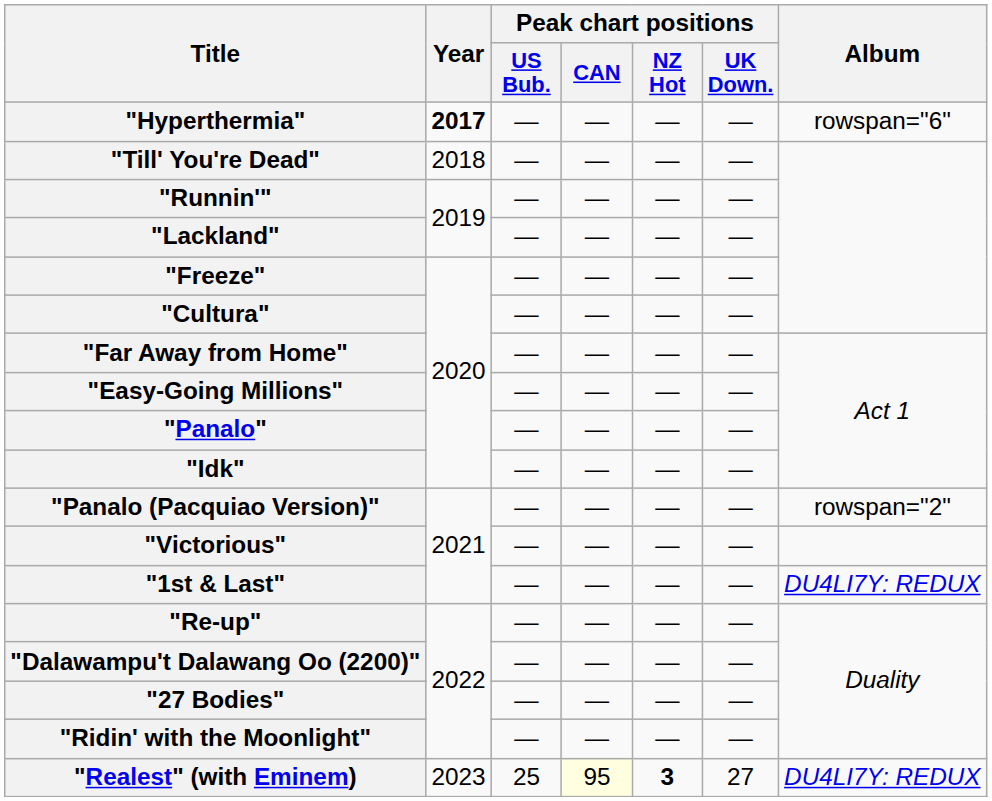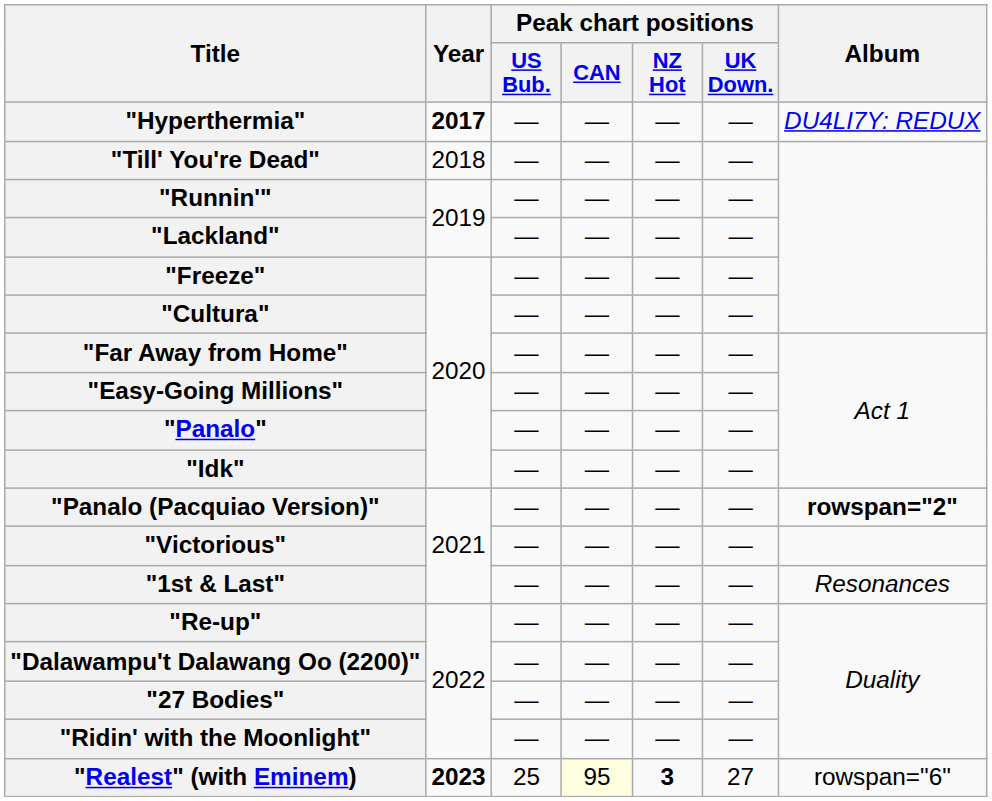(882, 121) rowspan="6" -> (882, 121) DU4LI7Y: REDUX
(882, 506) normal -> (882, 506) bold
(882, 584) DU4LI7Y: REDUX -> (882, 584) Resonances
(459, 776) normal -> (459, 776) bold
(882, 776) DU4LI7Y: REDUX -> (882, 776) rowspan="6"
